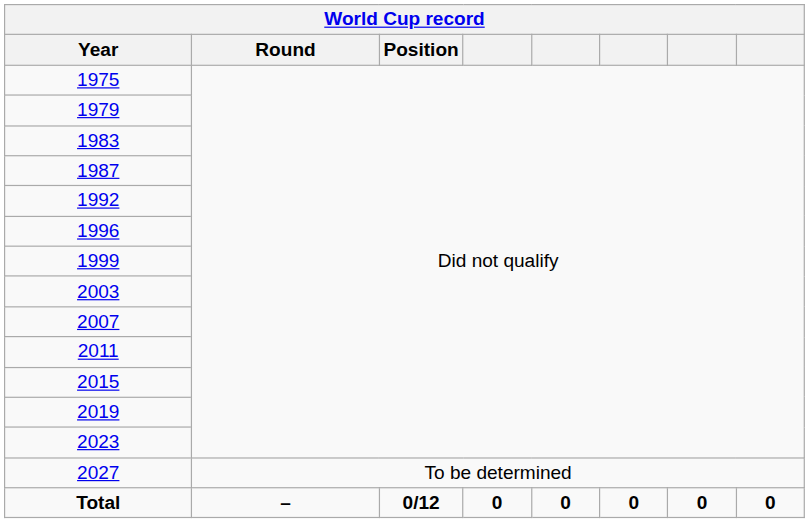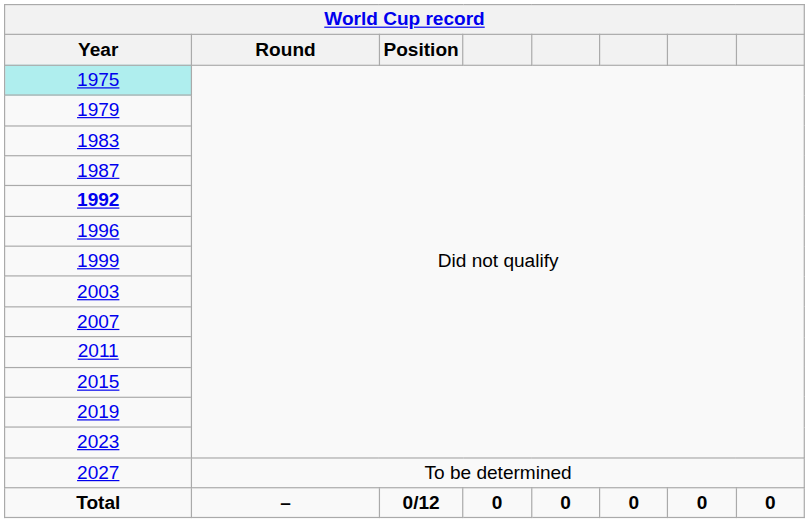(98, 79) no background -> (98, 79) paleturquoise background
(98, 200) normal -> (98, 200) bold
